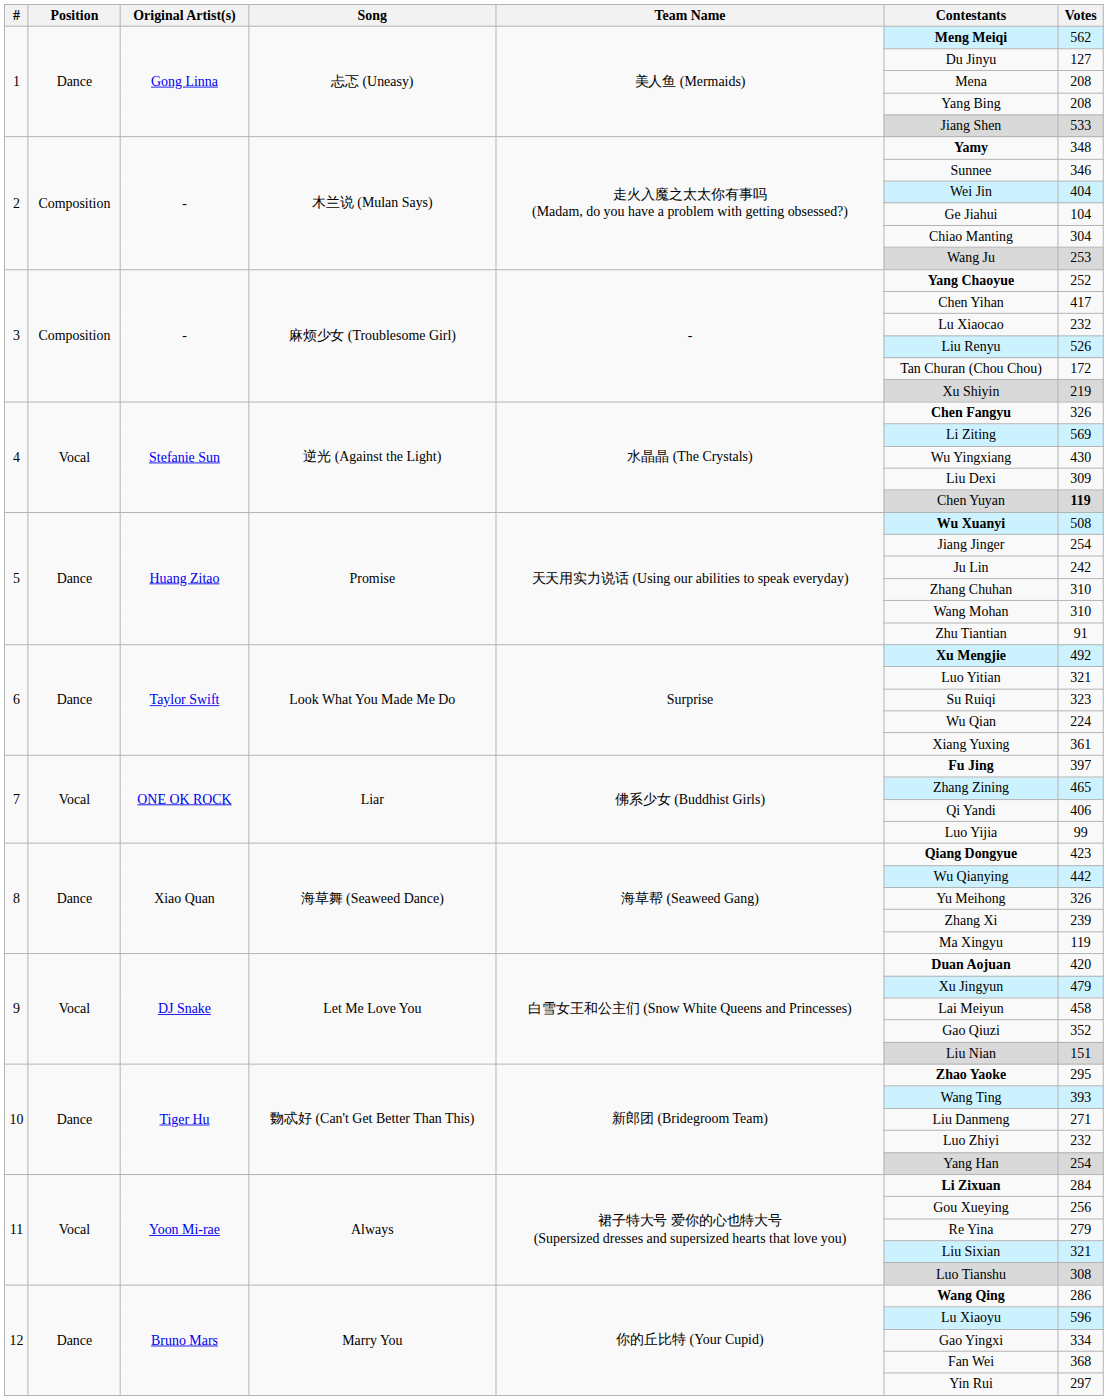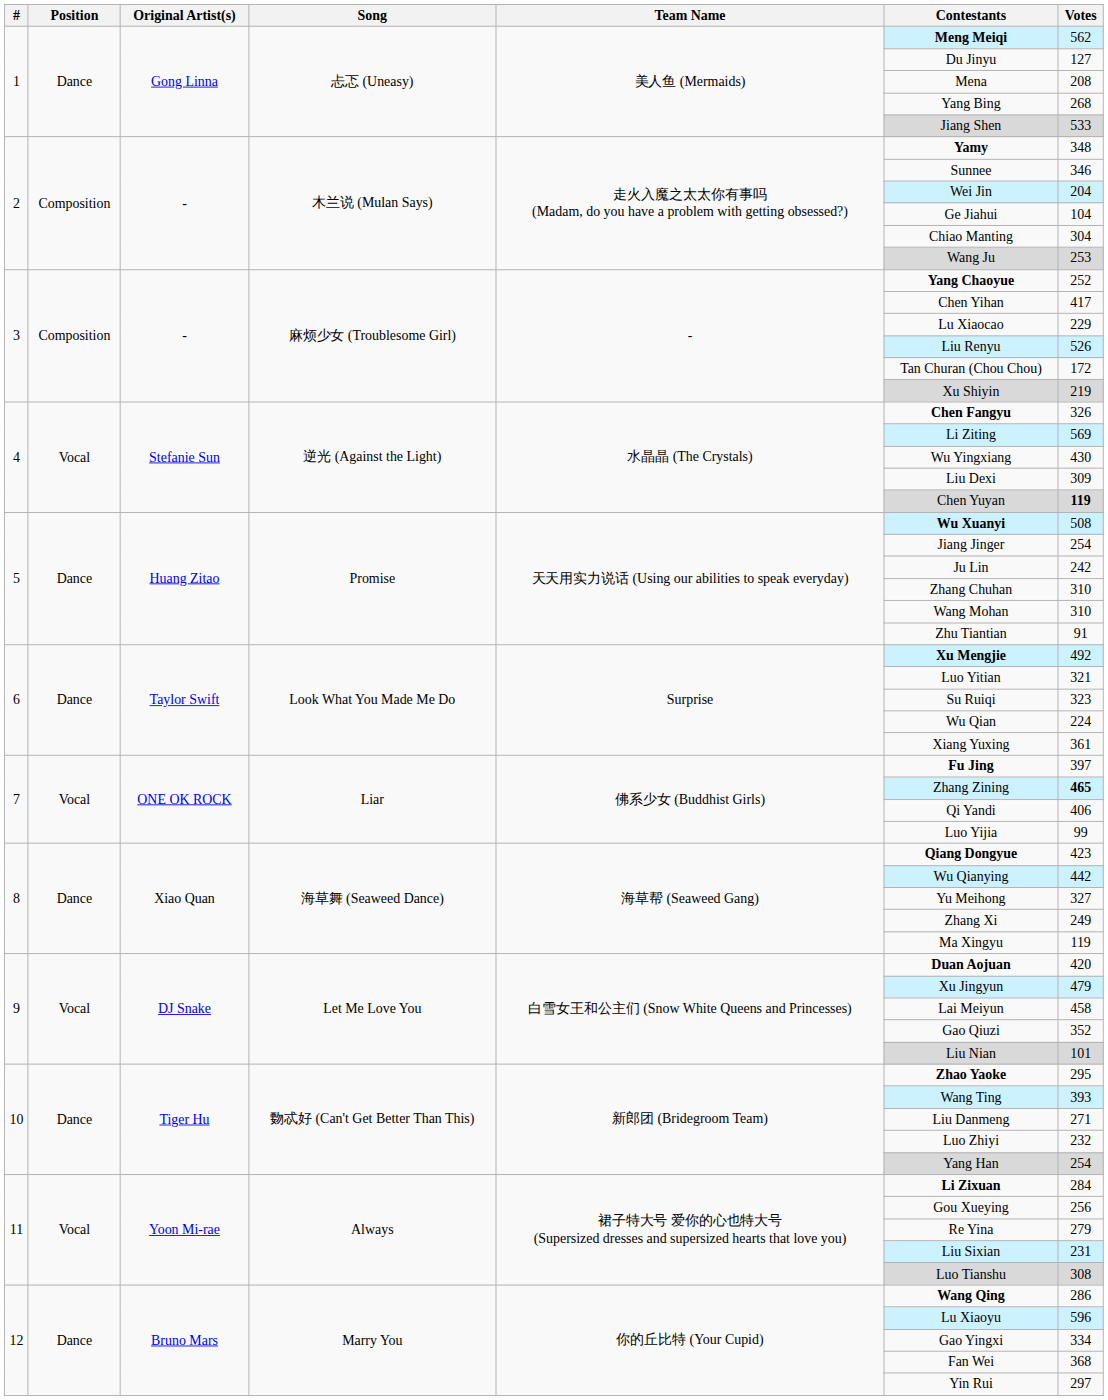(1081, 103) 208 -> (1081, 103) 268
(1081, 192) 404 -> (1081, 192) 204
(1081, 324) 232 -> (1081, 324) 229
(1081, 788) normal -> (1081, 788) bold
(1081, 898) 326 -> (1081, 898) 327
(1081, 920) 239 -> (1081, 920) 249
(1081, 1053) 151 -> (1081, 1053) 101
(1081, 1251) 321 -> (1081, 1251) 231
